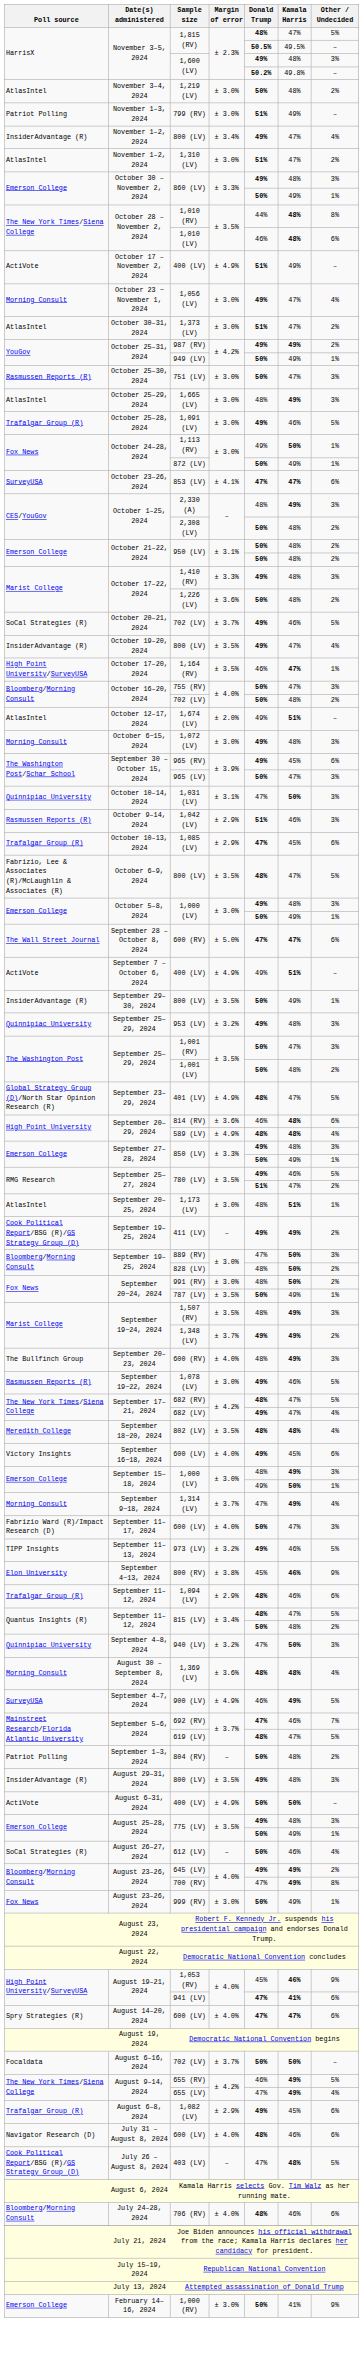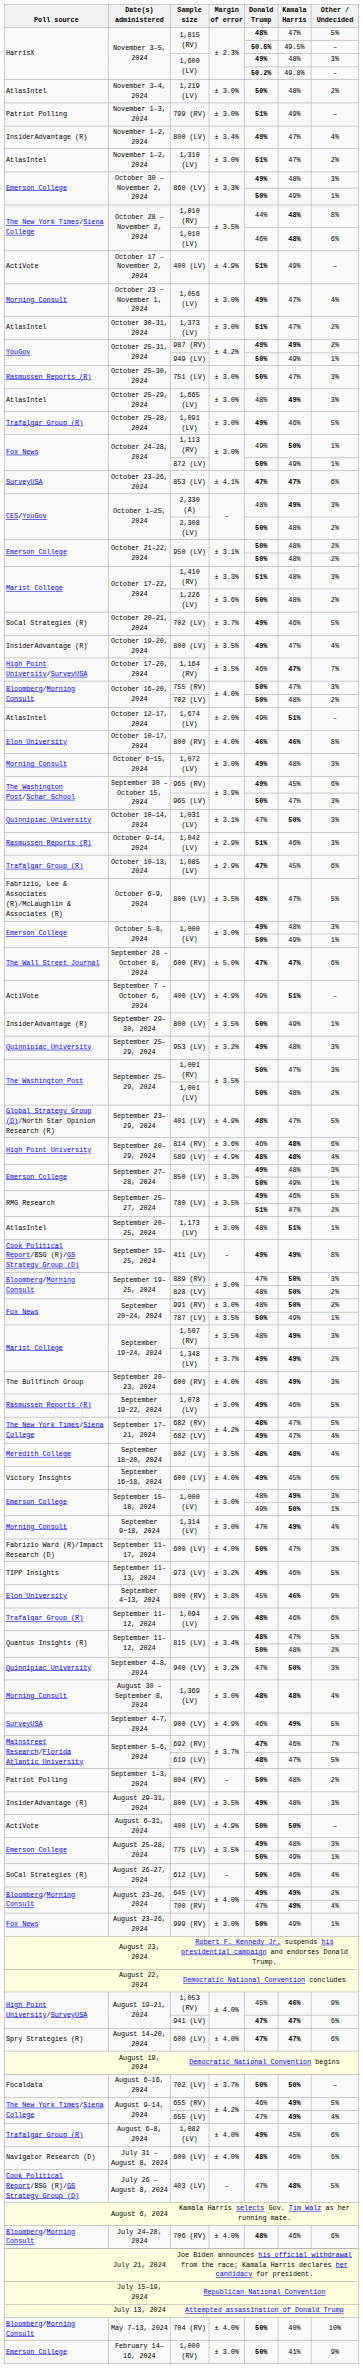(261, 577) 49% -> (261, 577) 51%
(335, 669) 1% -> (335, 669) 7%
+ row: (139, 741)
(335, 1233) 2% -> (335, 1256) 8%
(227, 1504) ± 3.7% -> (227, 1527) ± 3.0%
(227, 1673) ± 3.6% -> (227, 1696) ± 3.0%
(335, 1883) 8% -> (335, 1906) 4%
(294, 1998) 41% -> (294, 2021) 47%
(227, 2111) ± 2.9% -> (227, 2134) ± 4.0%
+ row: (139, 2328)
